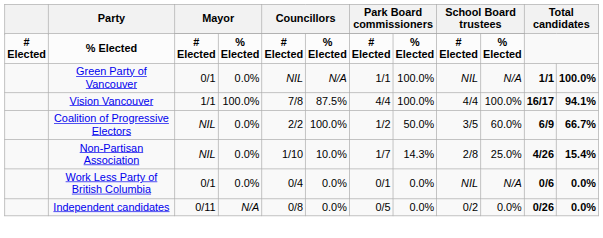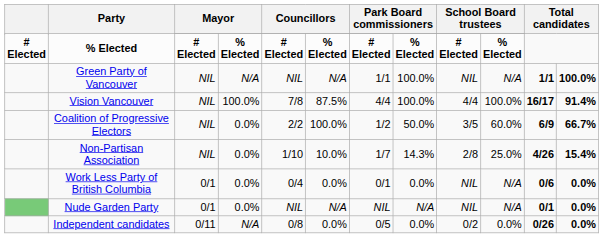(208, 78) 0/1 -> (207, 78) NIL
(247, 78) 0.0% -> (250, 78) N/A
(208, 101) 1/1 -> (207, 101) NIL
(580, 101) 94.1% -> (580, 101) 91.4%
+ row: (111, 207)
